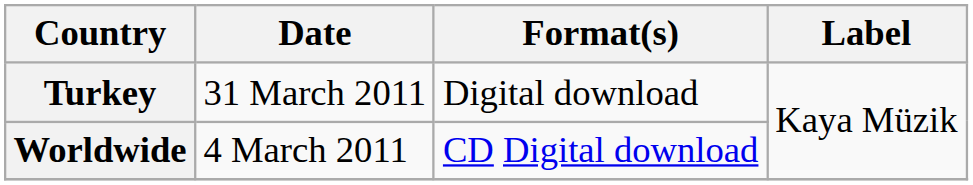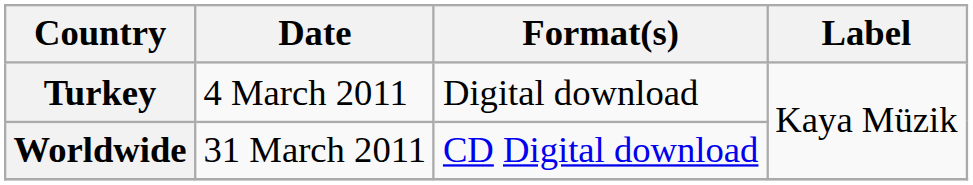(315, 91) 31 March 2011 -> (306, 91) 4 March 2011
(306, 149) 4 March 2011 -> (315, 149) 31 March 2011
